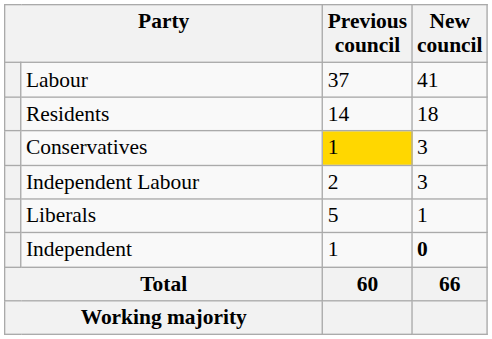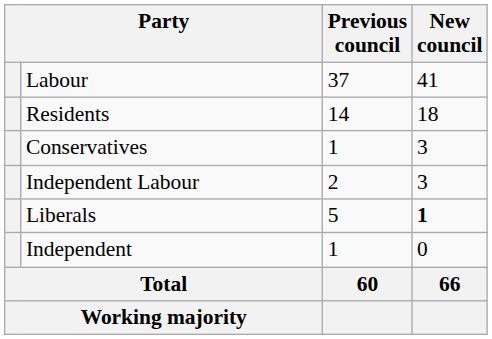(333, 147) gold background -> (333, 147) no background
(422, 215) normal -> (422, 215) bold
(422, 249) bold -> (422, 249) normal
